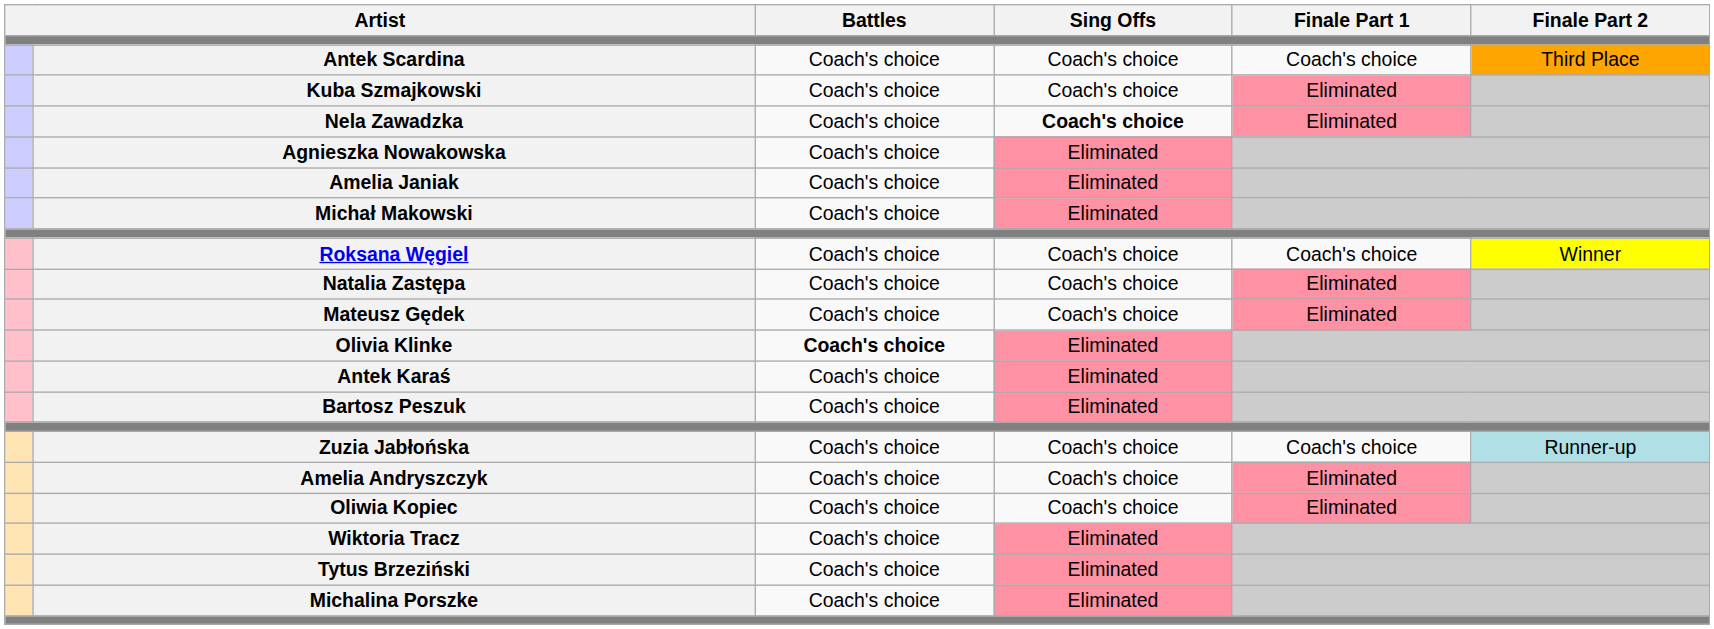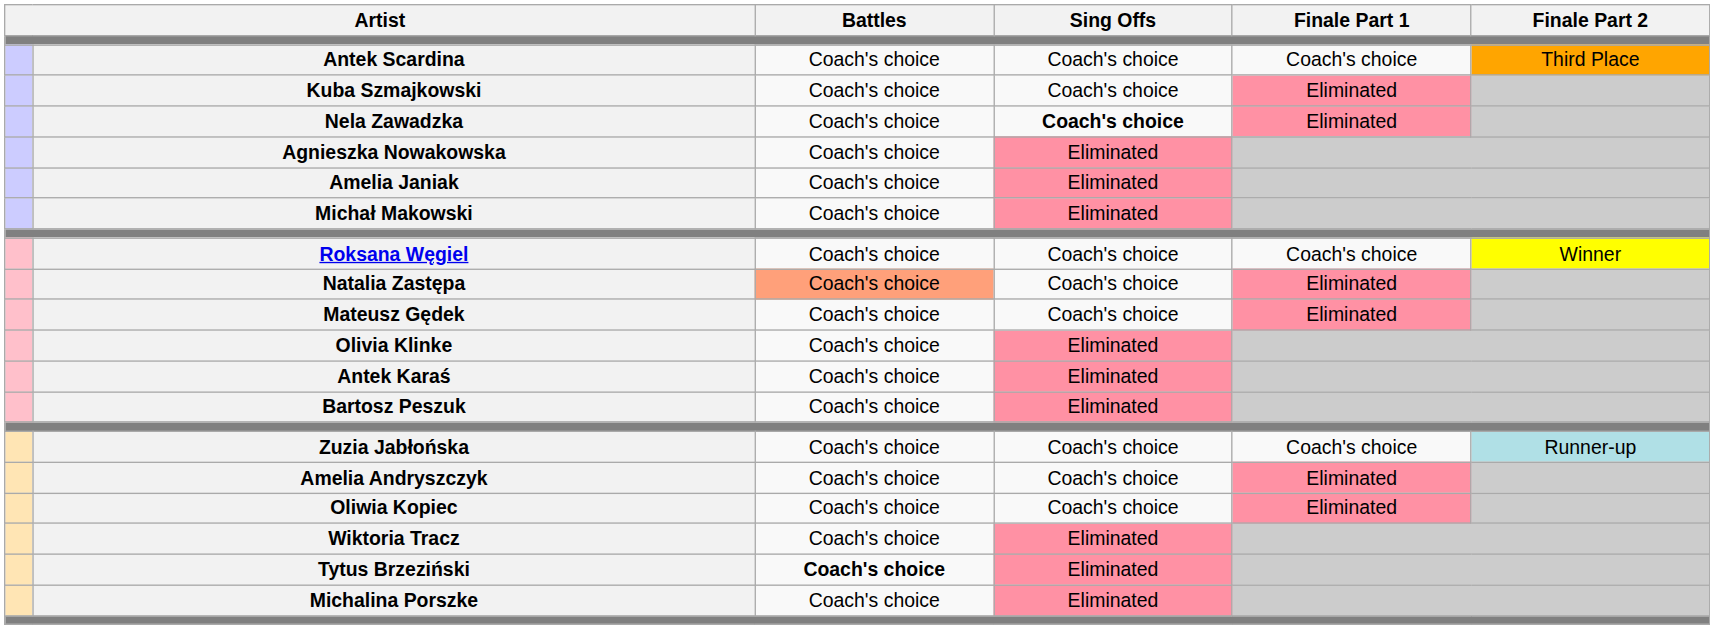(874, 284) no background -> (874, 284) lightsalmon background
(874, 346) bold -> (874, 346) normal
(874, 570) normal -> (874, 570) bold
